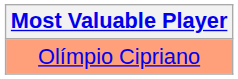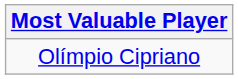(119, 56) lightsalmon background -> (119, 56) no background
